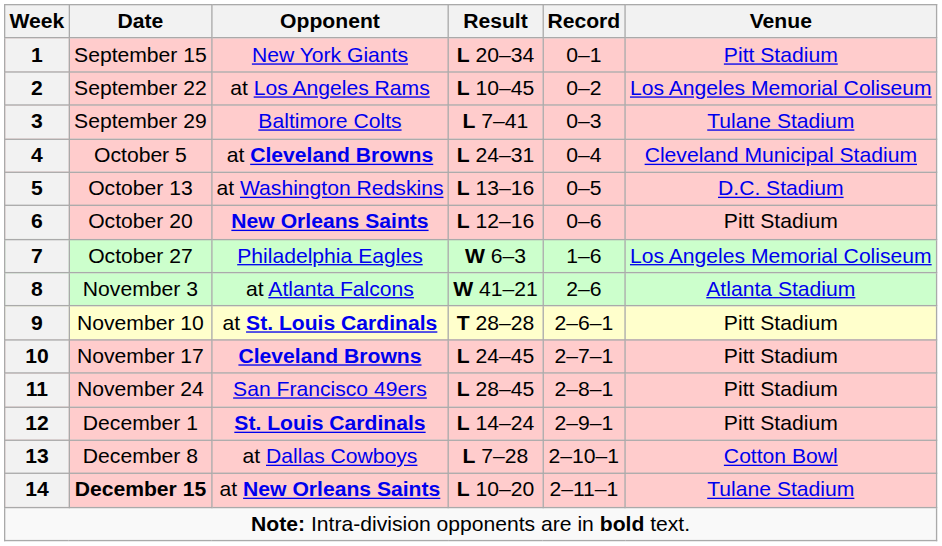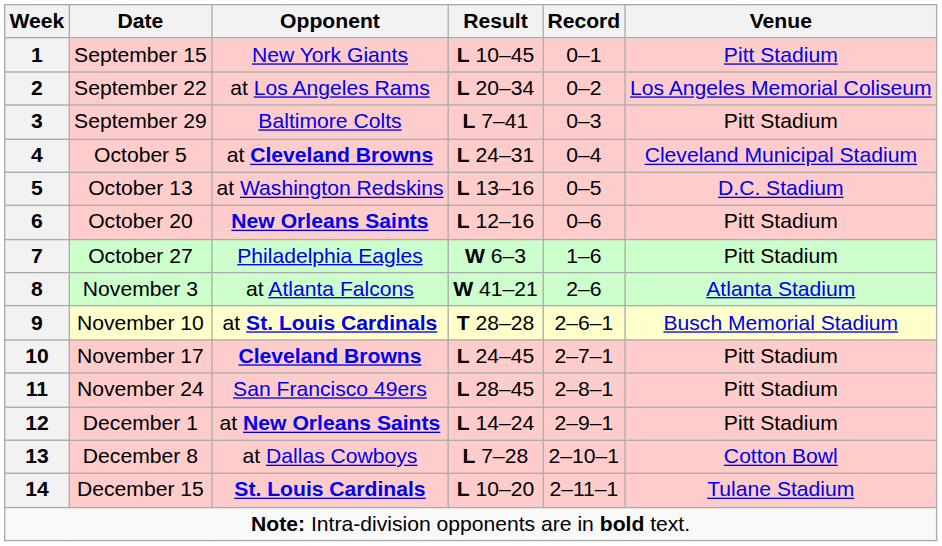(495, 54) L 20–34 -> (495, 54) L 10–45
(495, 88) L 10–45 -> (495, 88) L 20–34
(781, 121) Tulane Stadium -> (781, 121) Pitt Stadium
(781, 255) Los Angeles Memorial Coliseum -> (781, 255) Pitt Stadium
(781, 322) Pitt Stadium -> (781, 322) Busch Memorial Stadium
(330, 423) St. Louis Cardinals -> (330, 423) at New Orleans Saints
(140, 490) bold -> (140, 490) normal
(330, 490) at New Orleans Saints -> (330, 490) St. Louis Cardinals
